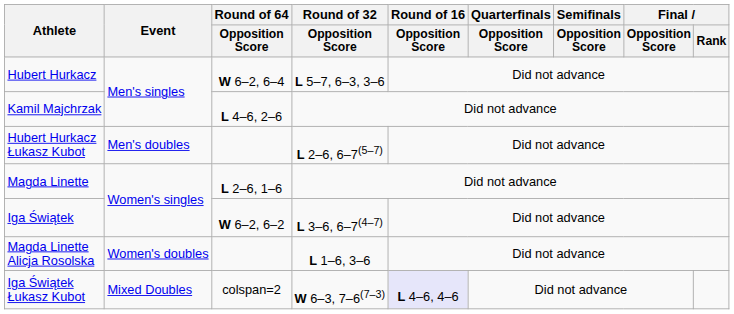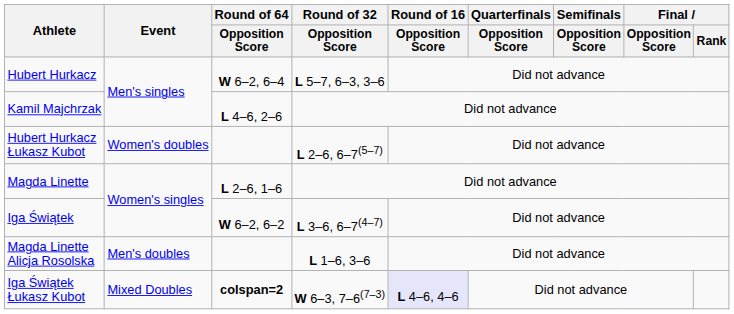(149, 145) Men's doubles -> (158, 145) Women's doubles
(158, 254) Women's doubles -> (149, 254) Men's doubles
(252, 290) normal -> (252, 290) bold
